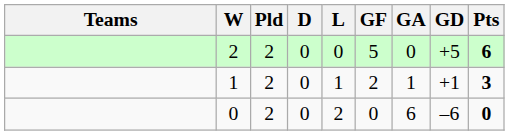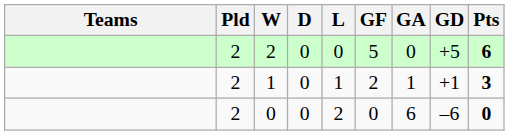columns swapped: (269, 20) <-> (233, 20)
